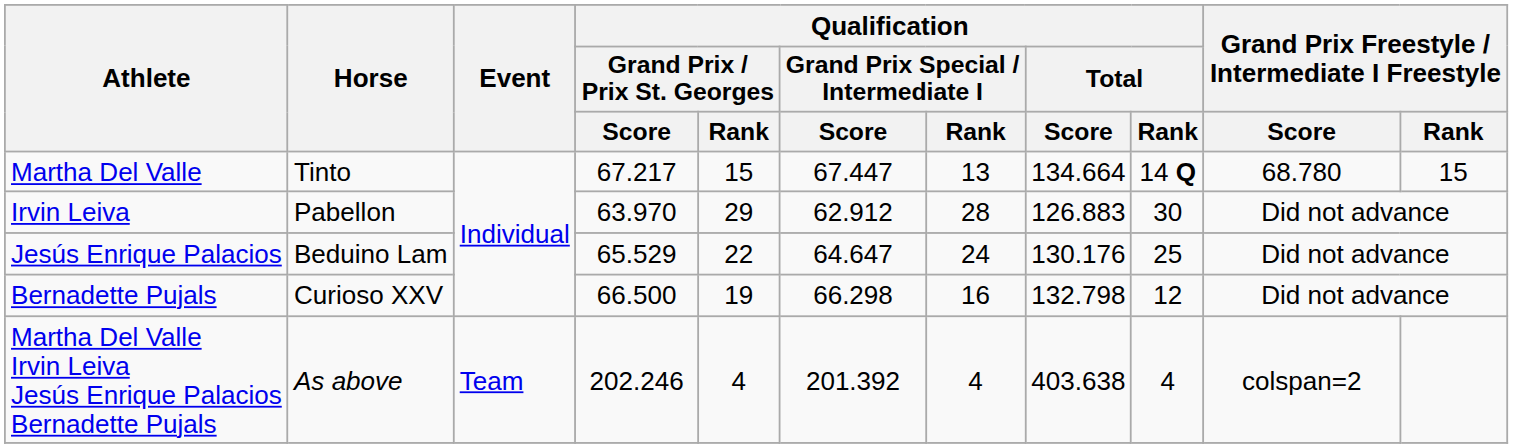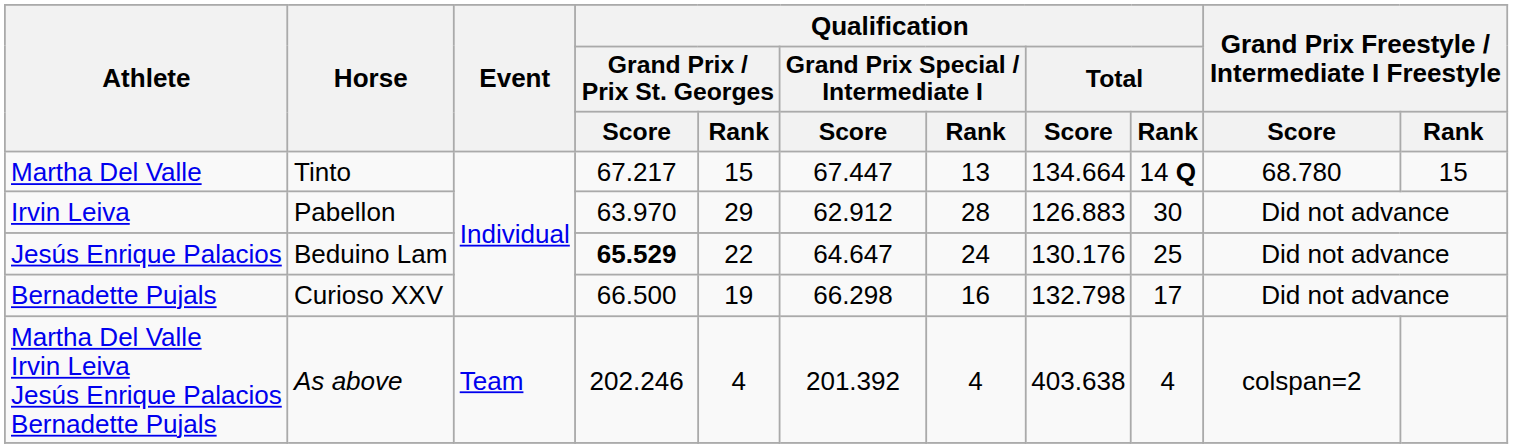(637, 254) normal -> (637, 254) bold
(1168, 295) 12 -> (1168, 295) 17
